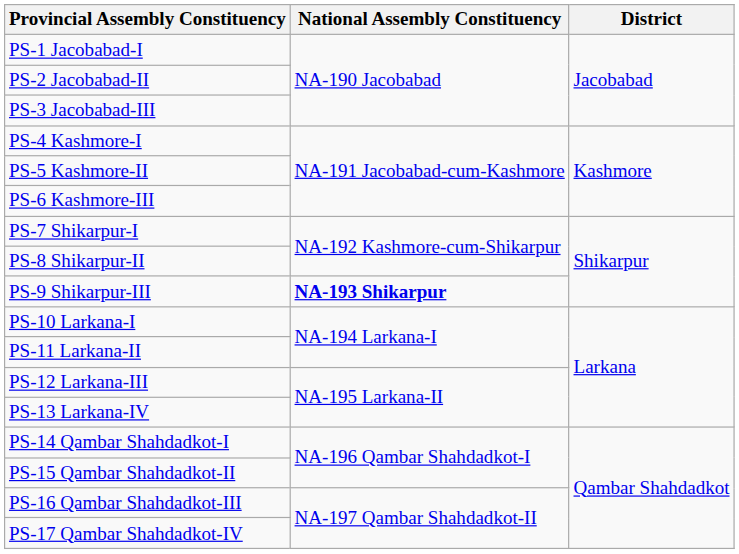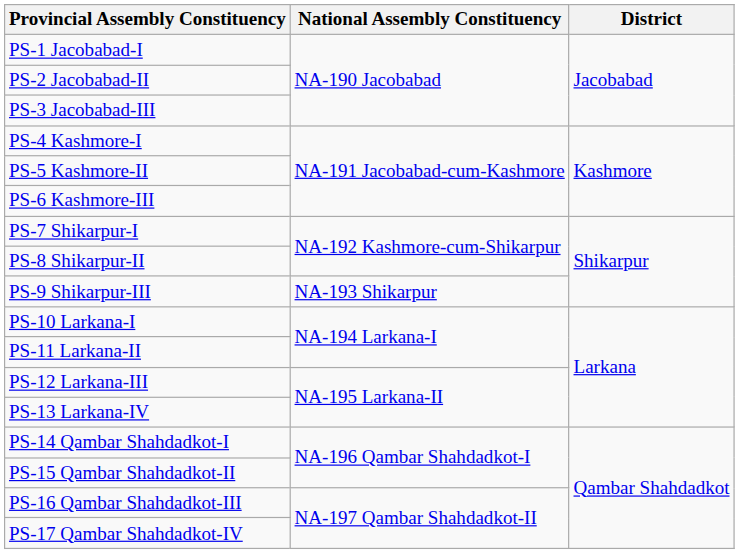(370, 291) bold -> (366, 291) normal
